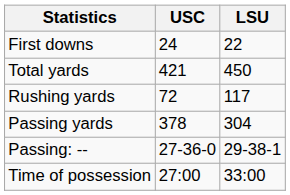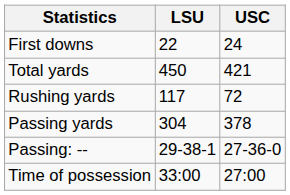columns swapped: (187, 18) <-> (252, 18)
